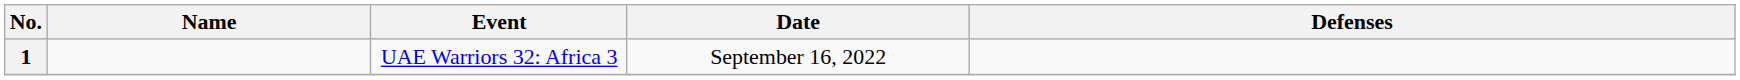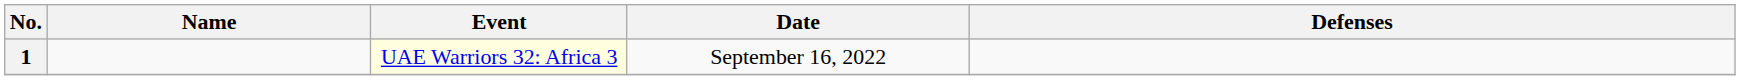(499, 56) no background -> (499, 56) lightyellow background
